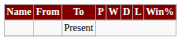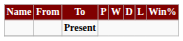(79, 28) normal -> (80, 28) bold
